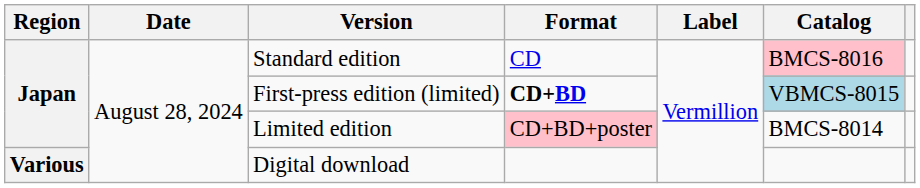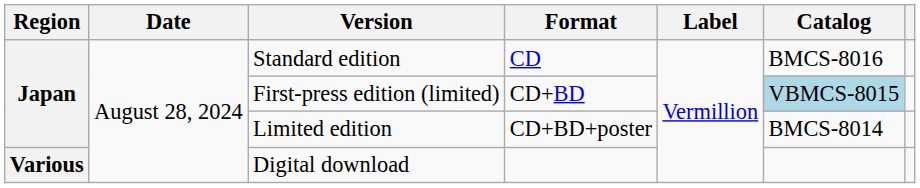(826, 57) pink background -> (826, 57) no background
(548, 93) bold -> (547, 93) normal
(581, 128) pink background -> (581, 128) no background
